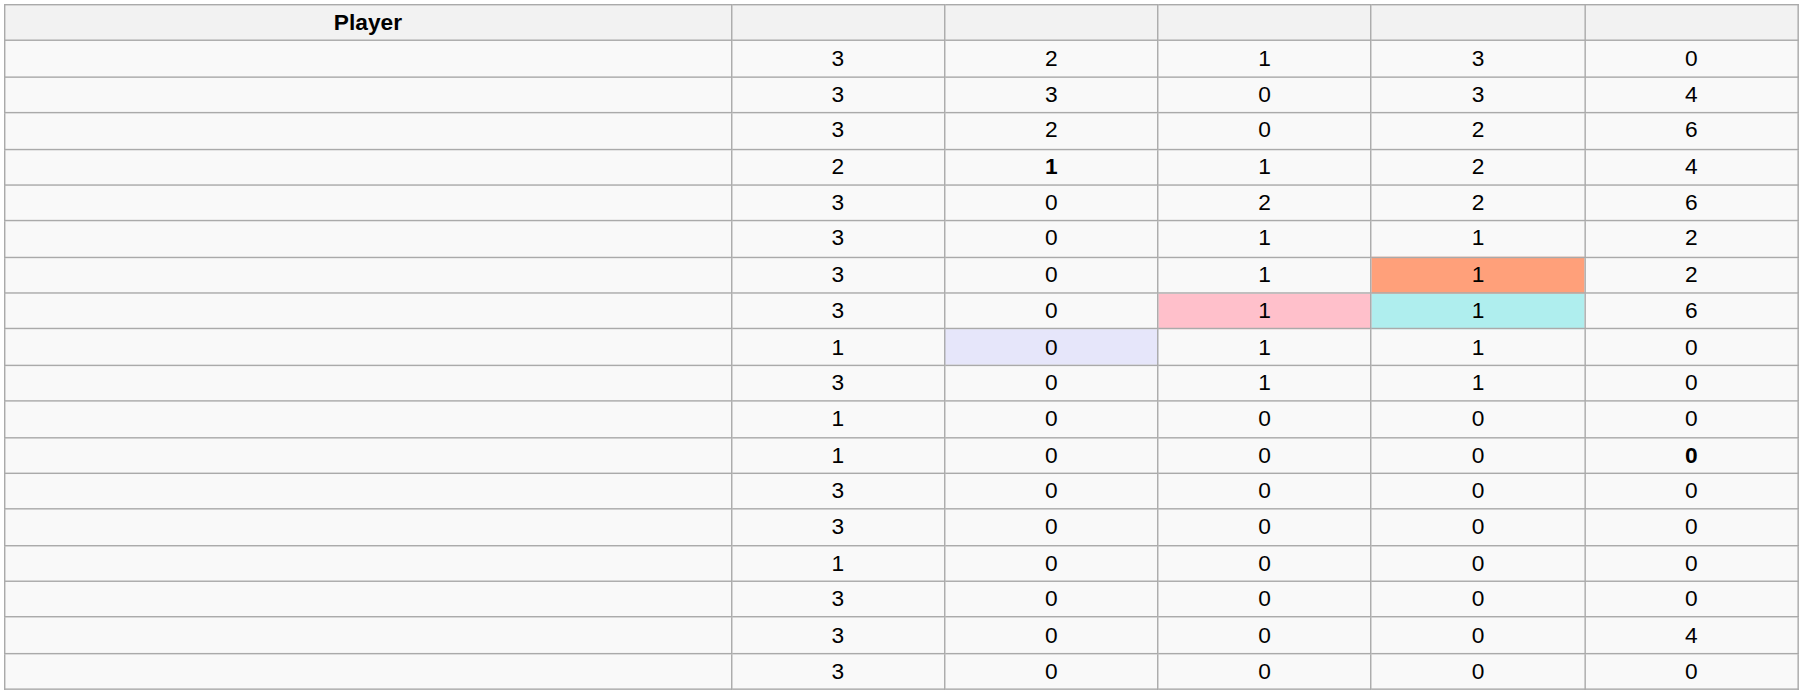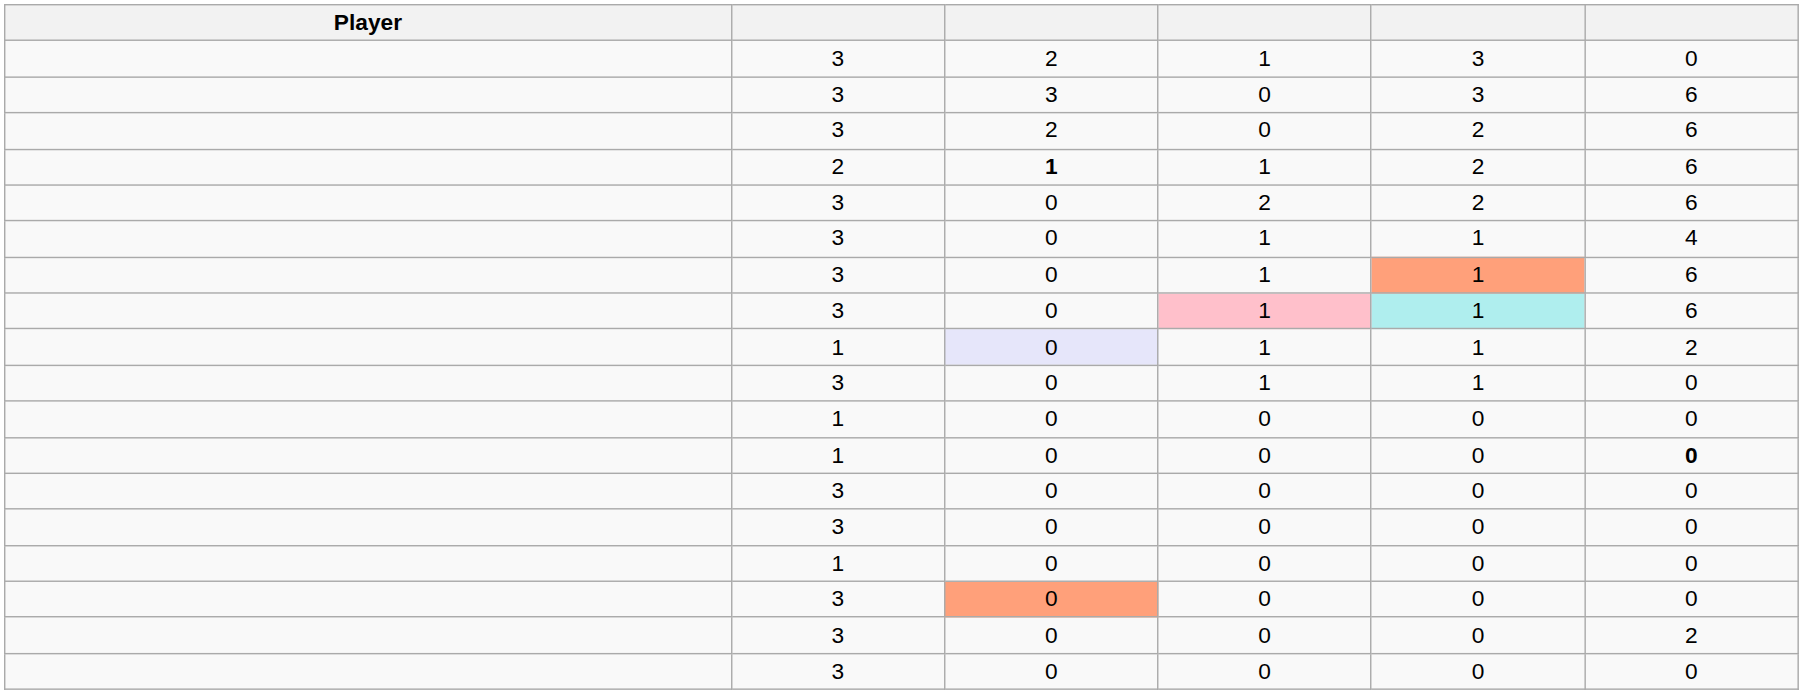(1691, 94) 4 -> (1691, 94) 6
(1691, 166) 4 -> (1691, 166) 6
(1691, 238) 2 -> (1691, 238) 4
(1691, 274) 2 -> (1691, 274) 6
(1691, 346) 0 -> (1691, 346) 2
(1051, 599) no background -> (1051, 599) lightsalmon background
(1691, 635) 4 -> (1691, 635) 2
